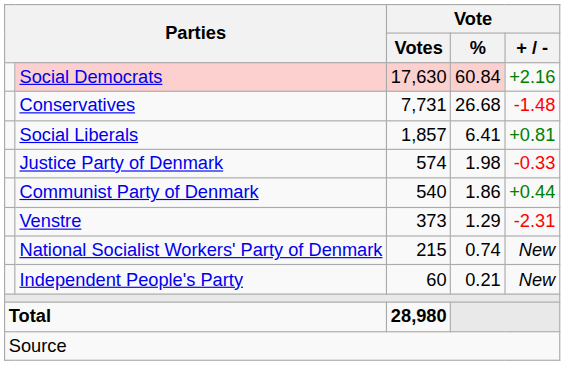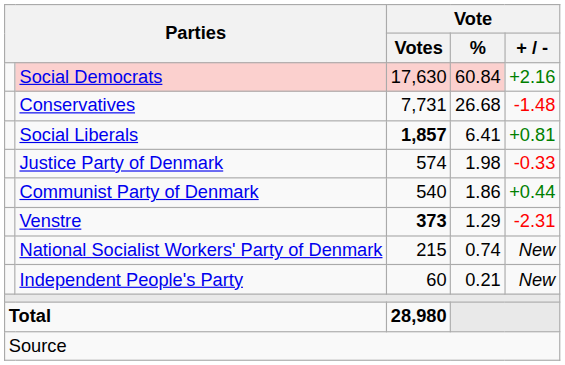(424, 134) normal -> (424, 134) bold
(431, 221) normal -> (431, 221) bold
